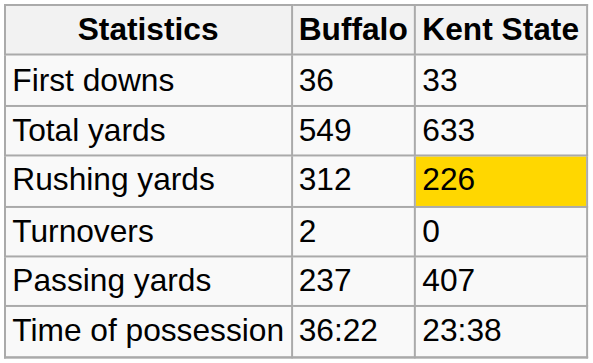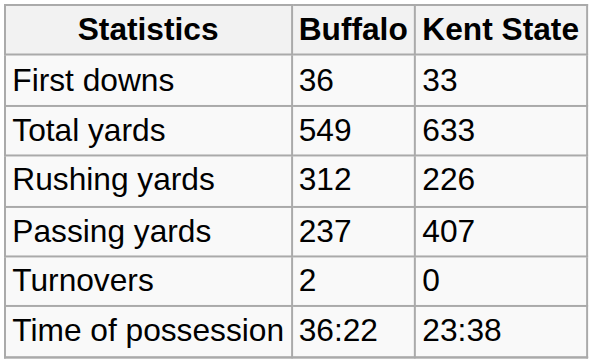(449, 180) gold background -> (449, 180) no background
rows swapped: (112, 280) <-> (83, 230)
